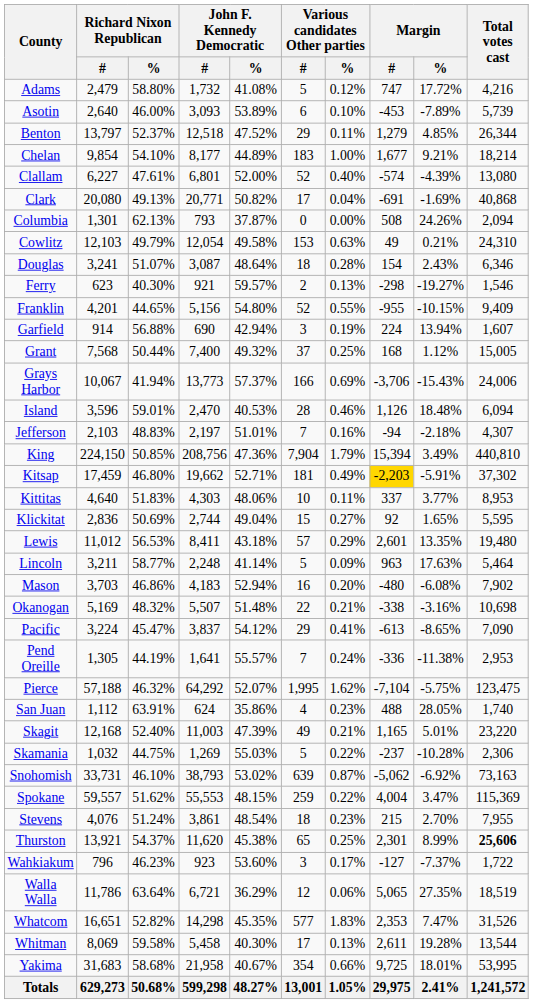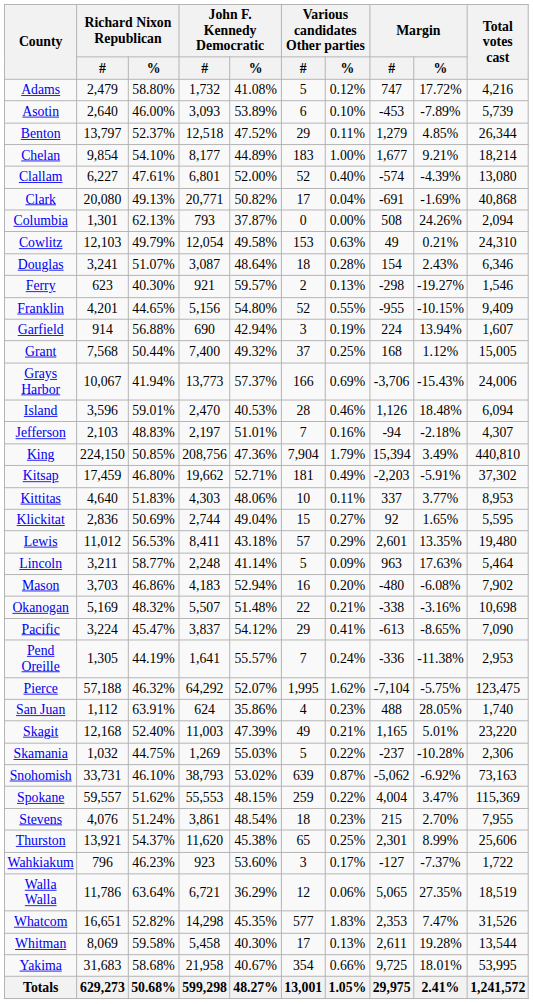(392, 476) gold background -> (392, 476) no background
(498, 841) bold -> (498, 841) normal
